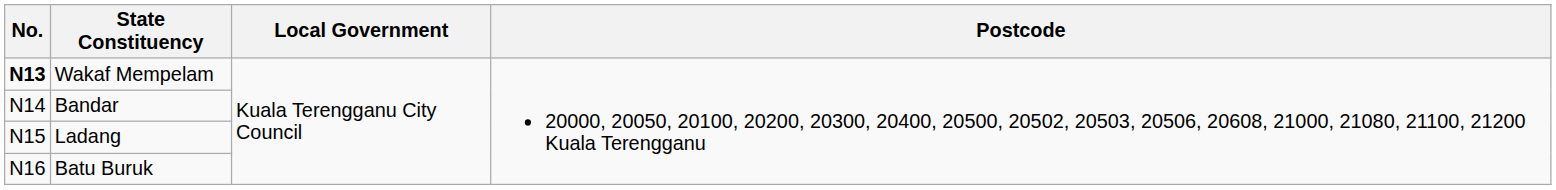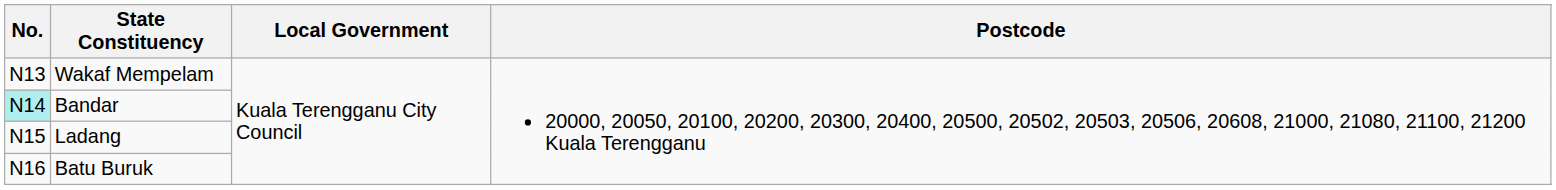(27, 74) bold -> (27, 74) normal
(27, 105) no background -> (27, 105) paleturquoise background
